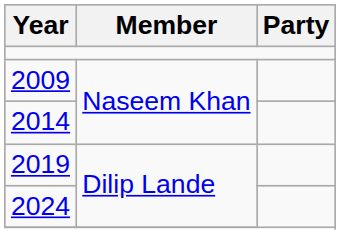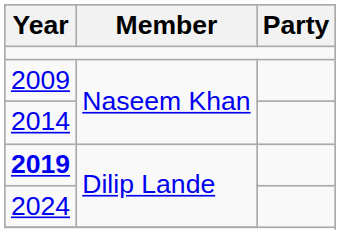(40, 164) normal -> (40, 164) bold
